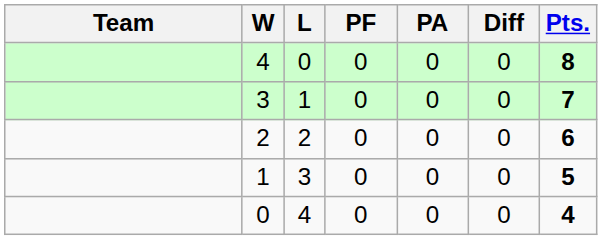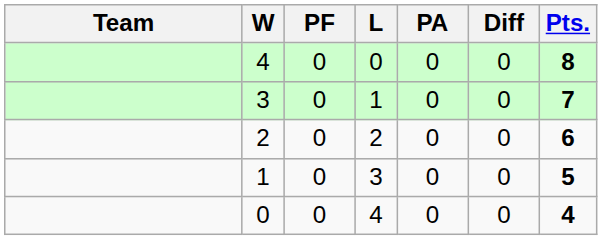columns swapped: (304, 23) <-> (361, 23)
